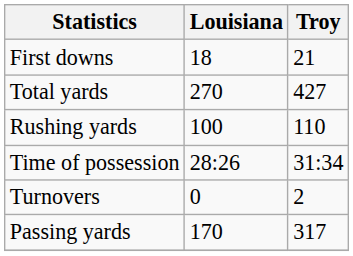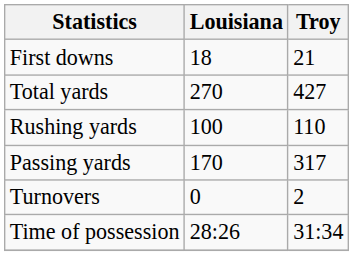rows swapped: (70, 232) <-> (95, 162)
